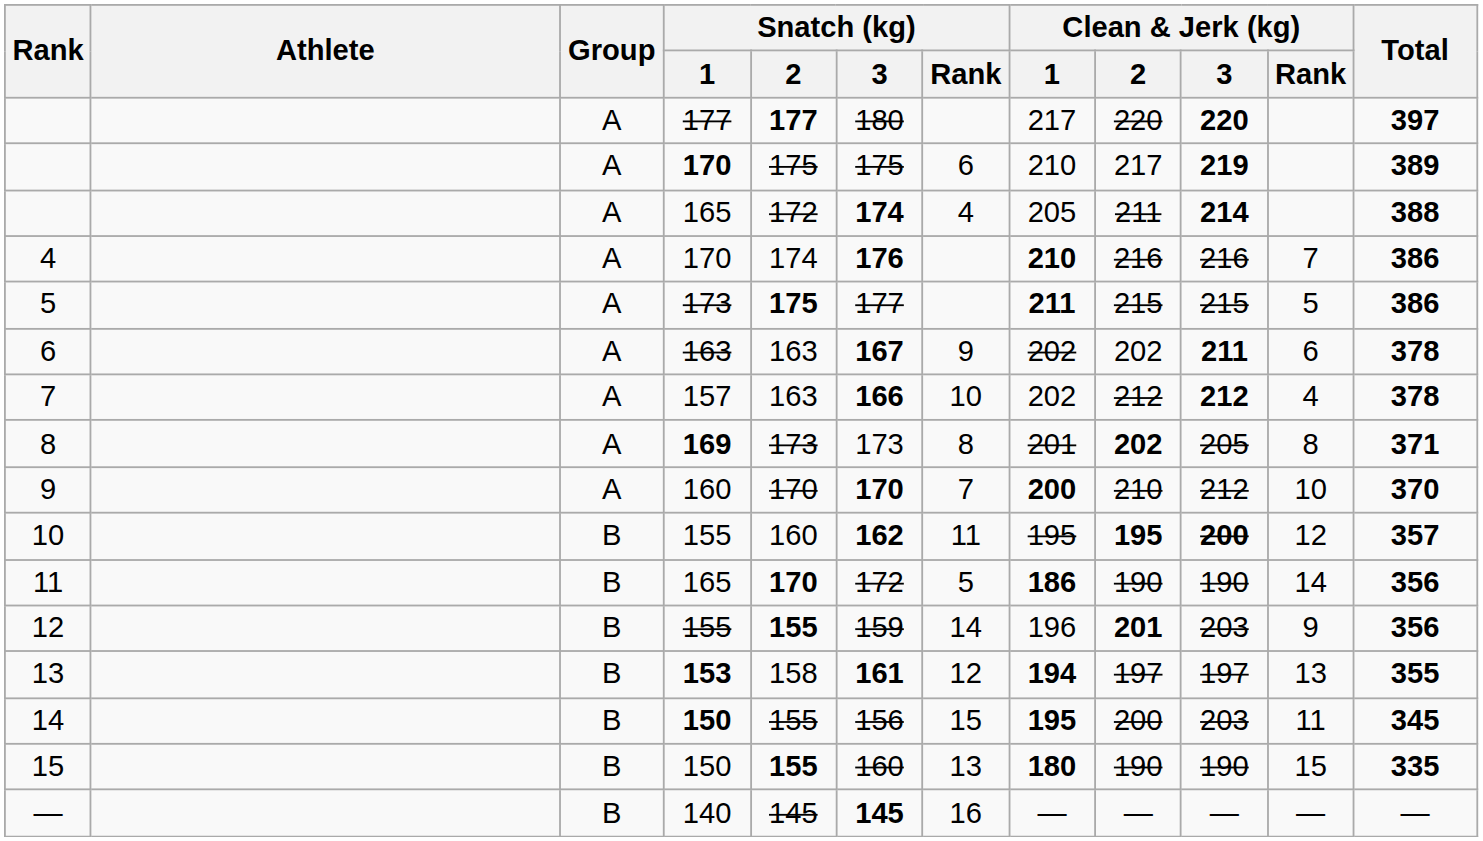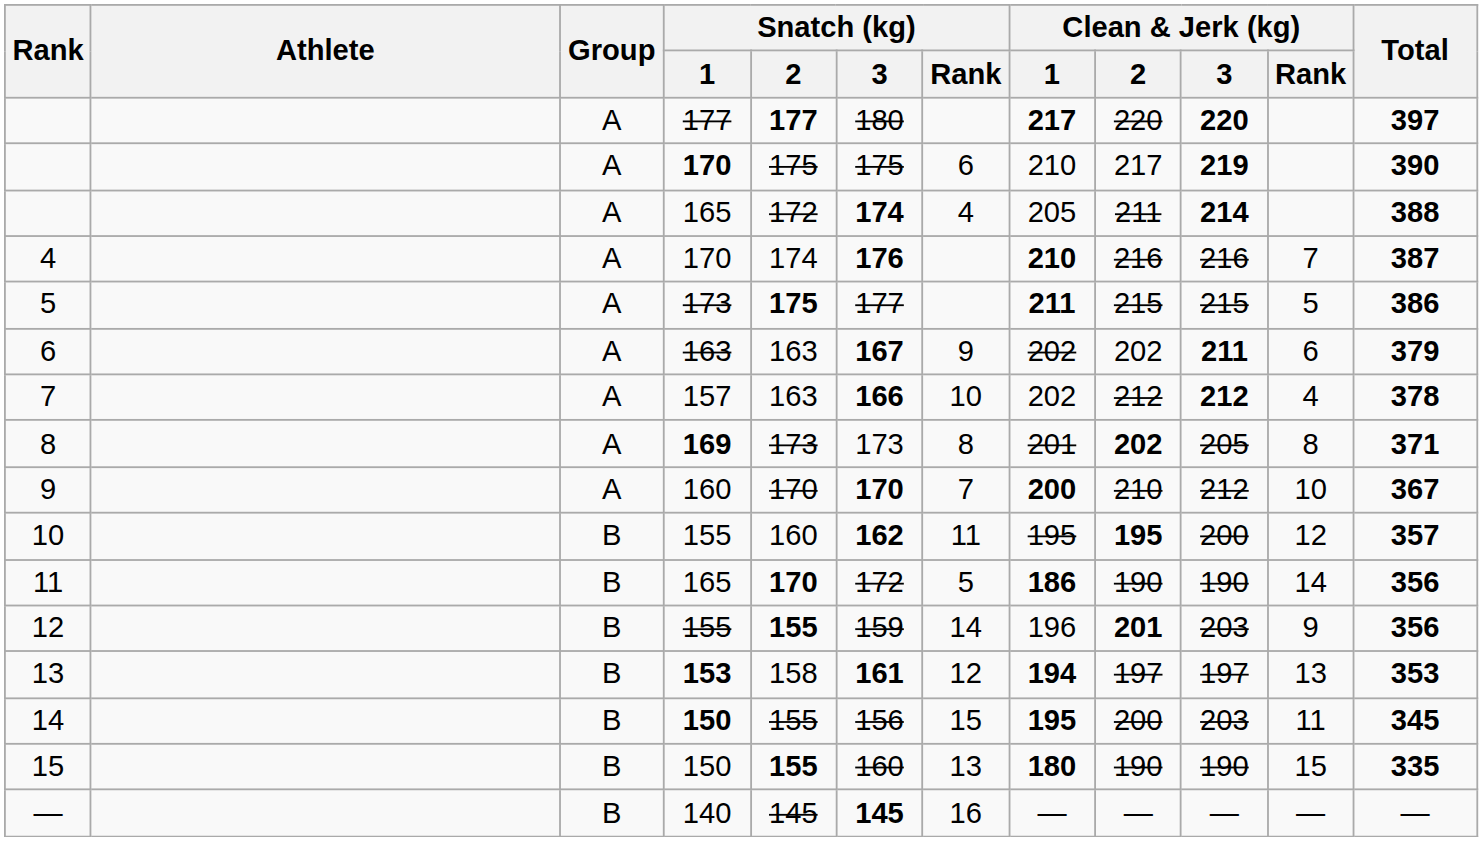(1052, 119) normal -> (1052, 119) bold
(1415, 166) 389 -> (1415, 166) 390
(1415, 258) 386 -> (1415, 258) 387
(1415, 350) 378 -> (1415, 350) 379
(1415, 489) 370 -> (1415, 489) 367
(1224, 535) bold -> (1224, 535) normal
(1415, 674) 355 -> (1415, 674) 353
